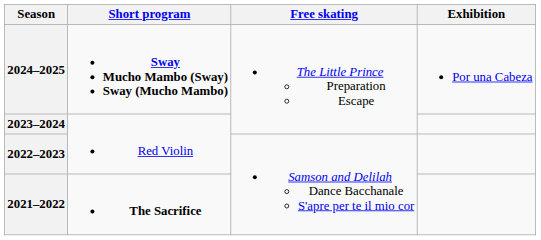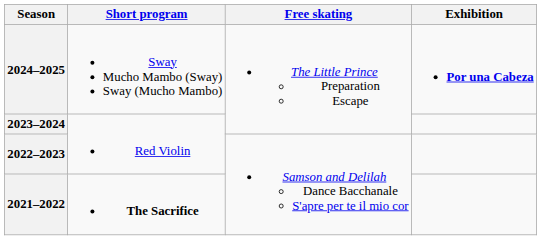(149, 76) bold -> (147, 76) normal
(476, 76) normal -> (474, 76) bold
